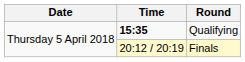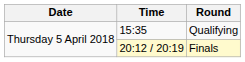(133, 30) bold -> (133, 30) normal
